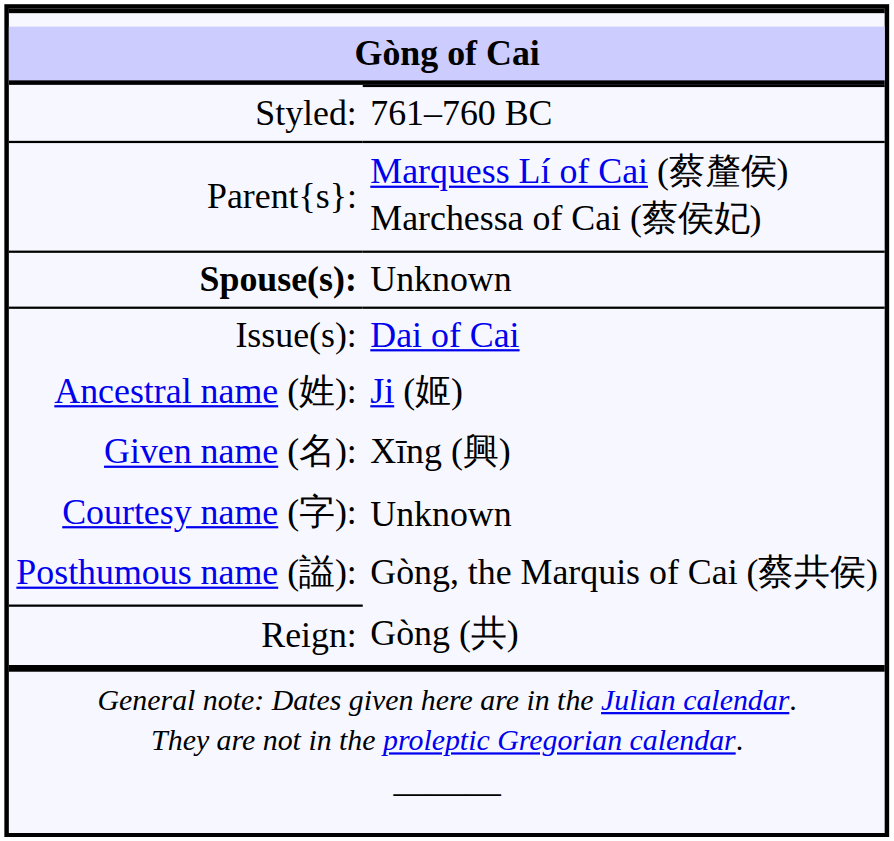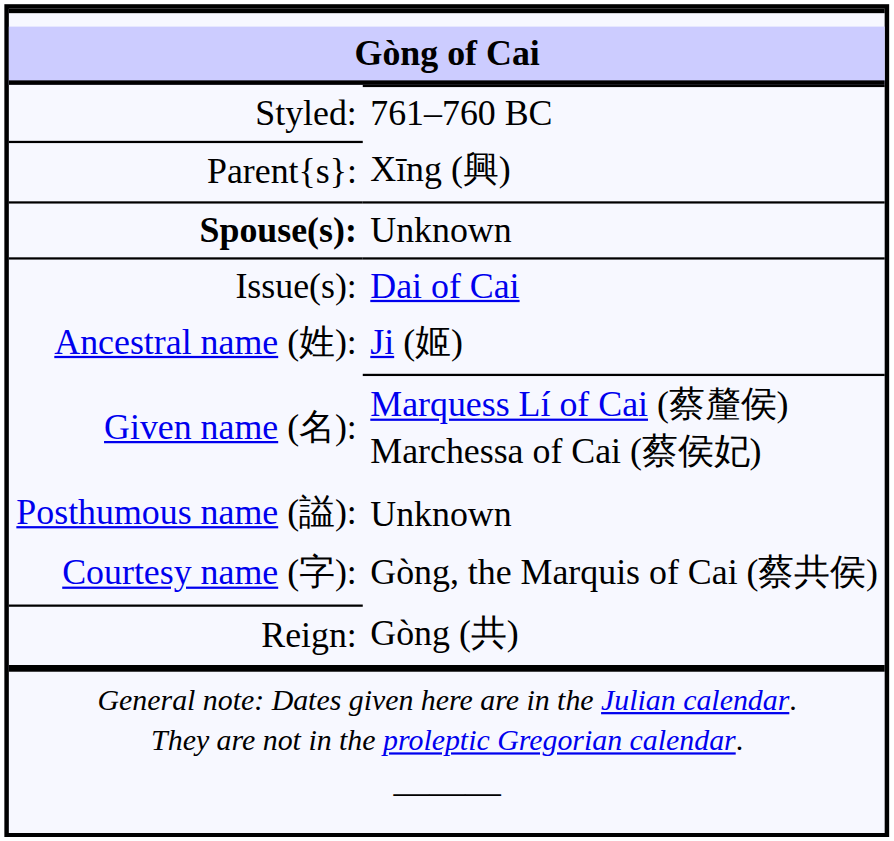(579, 195) Marquess Lí of Cai (蔡釐侯) Marchessa of Cai (蔡侯妃) -> (440, 169) Xīng (興)
(440, 451) Xīng (興) -> (579, 428) Marquess Lí of Cai (蔡釐侯) Marchessa of Cai (蔡侯妃)
(210, 512) Courtesy name (字): -> (187, 512) Posthumous name (謚):
(187, 572) Posthumous name (謚): -> (210, 572) Courtesy name (字):
